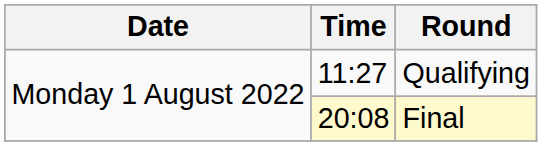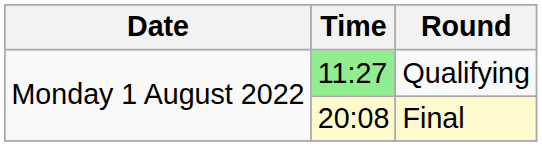(352, 72) no background -> (352, 72) lightgreen background
